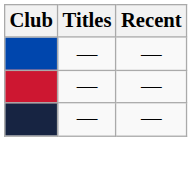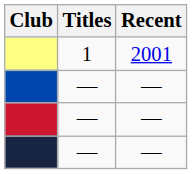+ row: (87, 53)
